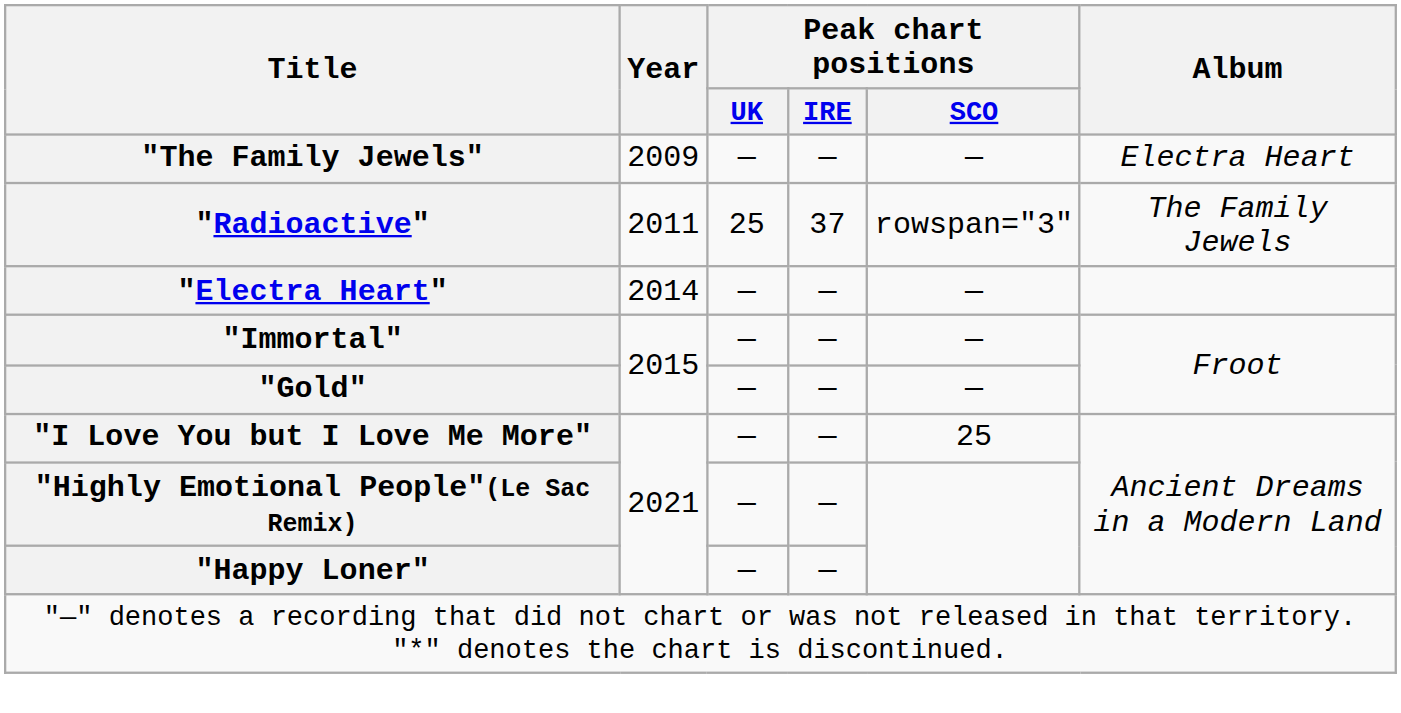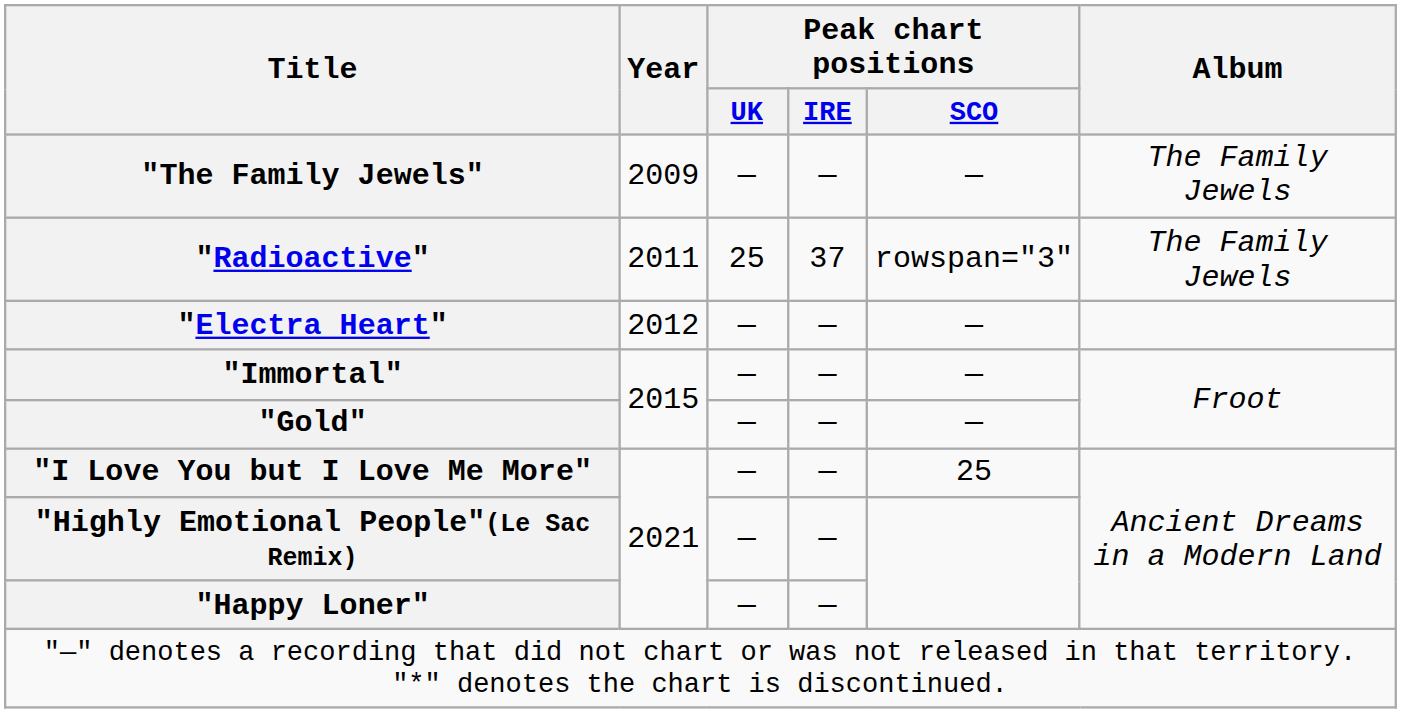(1238, 159) Electra Heart -> (1238, 176) The Family Jewels
(663, 291) 2014 -> (663, 326) 2012
